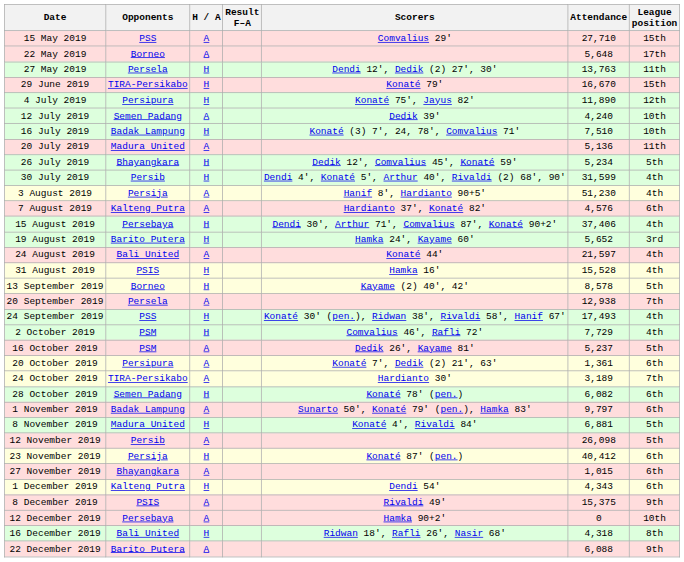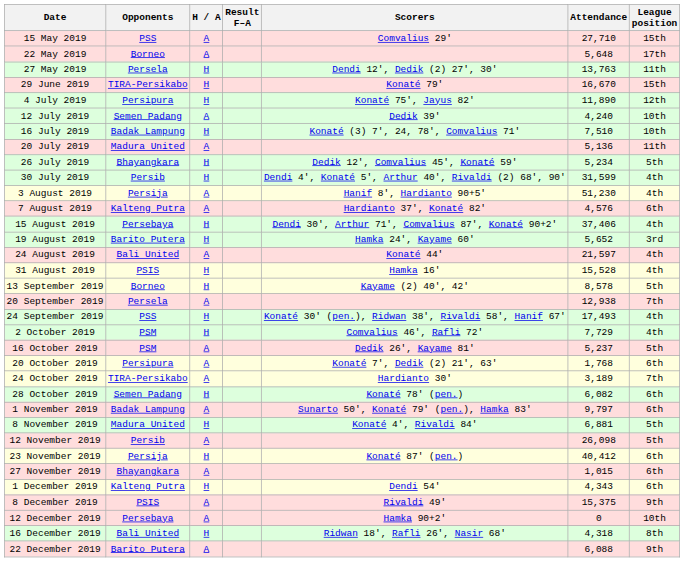(599, 363) 1,361 -> (599, 363) 1,768
